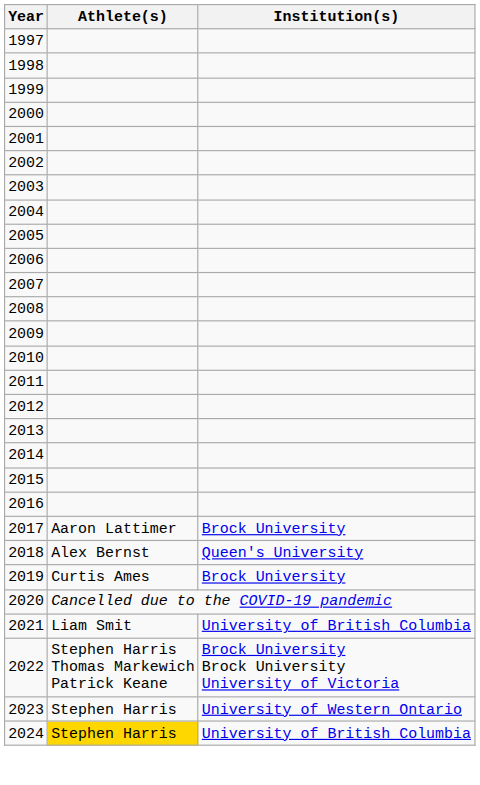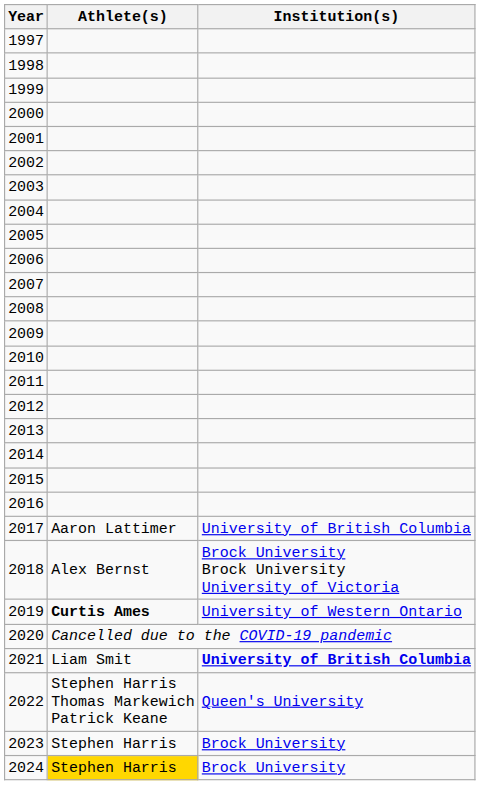(274, 528) Brock University -> (336, 528) University of British Columbia
(283, 553) Queen's University -> (301, 570) Brock University Brock University University of Victoria
(101, 577) normal -> (101, 612) bold
(274, 577) Brock University -> (332, 612) University of Western Ontario
(336, 626) normal -> (336, 660) bold
(301, 668) Brock University Brock University University of Victoria -> (283, 702) Queen's University
(332, 709) University of Western Ontario -> (274, 744) Brock University
(336, 733) University of British Columbia -> (274, 768) Brock University
